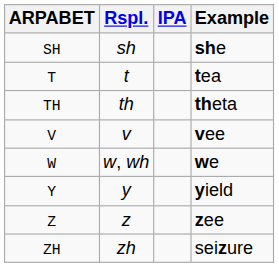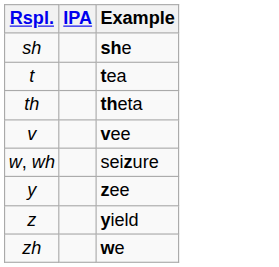- column: (52, 18)
(207, 162) we -> (130, 162) seizure
(214, 190) yield -> (115, 190) zee
(209, 219) zee -> (120, 219) yield
(224, 248) seizure -> (112, 248) we
